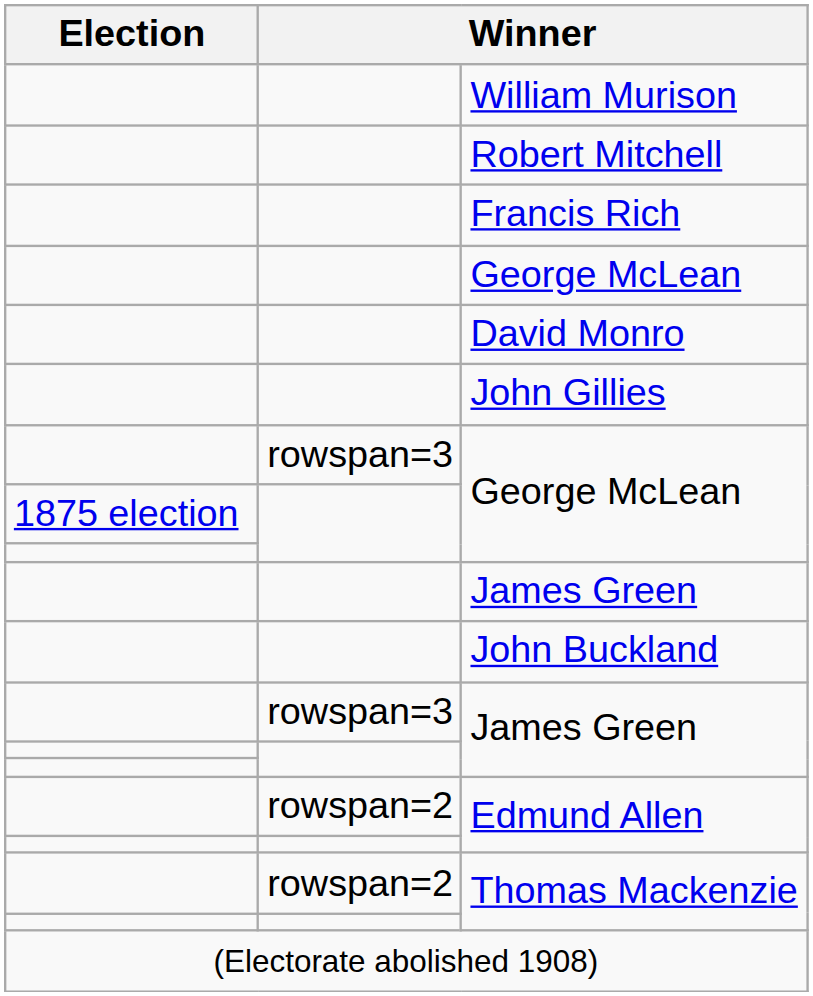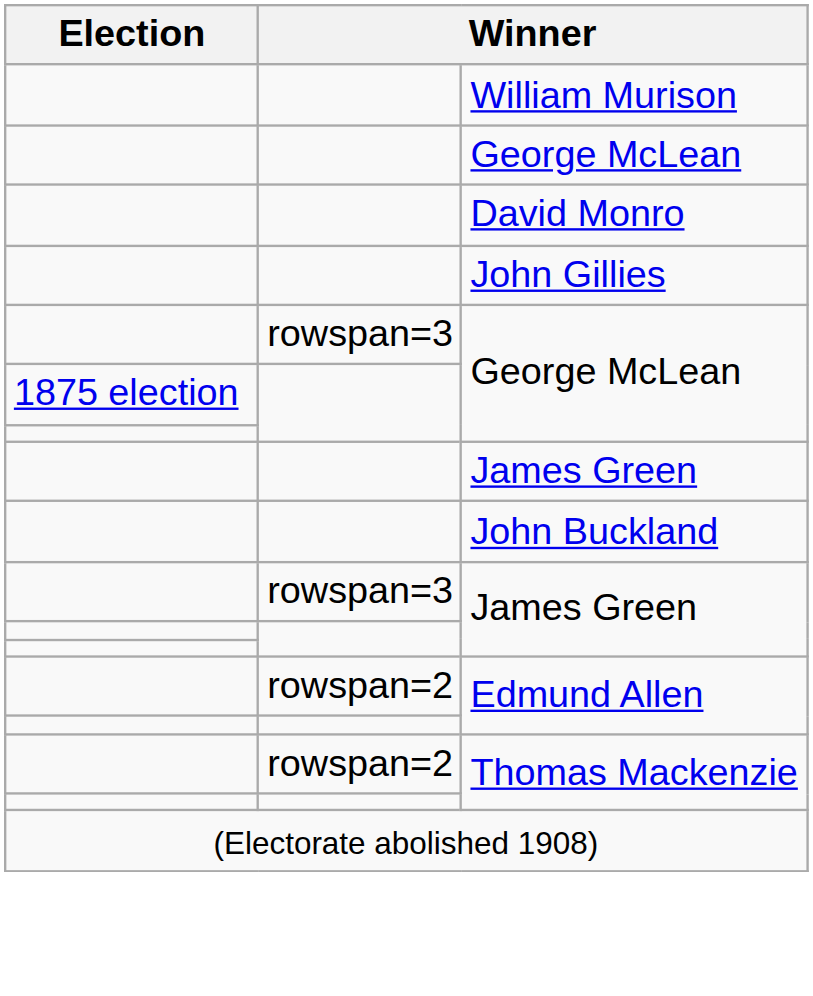- row: (360, 155)
- row: (360, 215)
